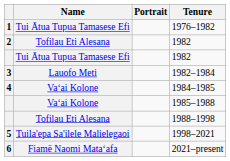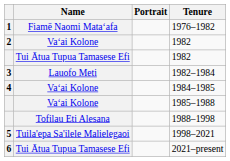(73, 27) Tui Ātua Tupua Tamasese Efi -> (73, 27) Fiamē Naomi Mataʻafa
(73, 42) Tofilau Eti Alesana -> (73, 42) Vaʻai Kolone
(73, 149) Fiamē Naomi Mataʻafa -> (73, 149) Tui Ātua Tupua Tamasese Efi
